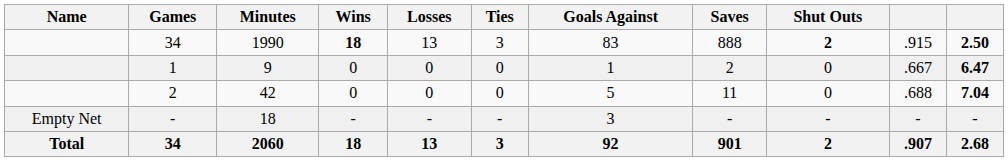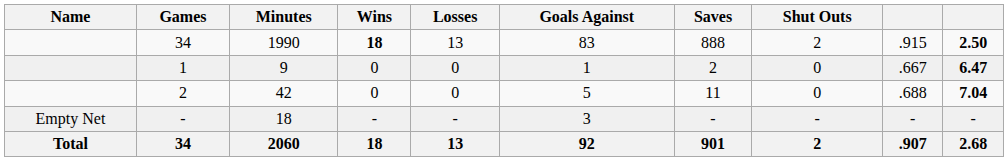- column: (500, 17)
(828, 42) bold -> (817, 42) normal
